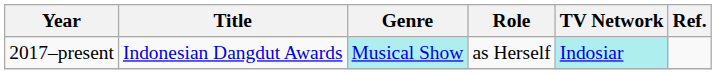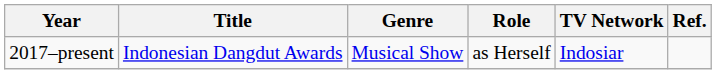(407, 52) paleturquoise background -> (407, 52) no background
(592, 52) paleturquoise background -> (592, 52) no background
